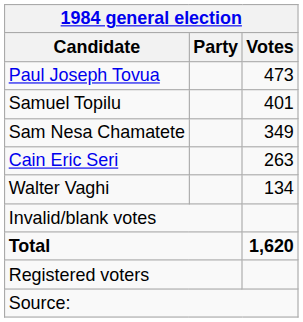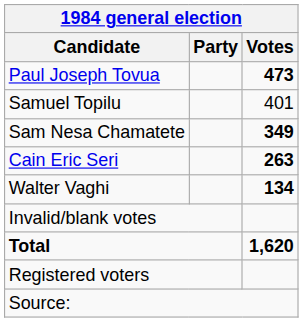(279, 75) normal -> (279, 75) bold
(279, 132) normal -> (279, 132) bold
(279, 160) normal -> (279, 160) bold
(279, 189) normal -> (279, 189) bold
